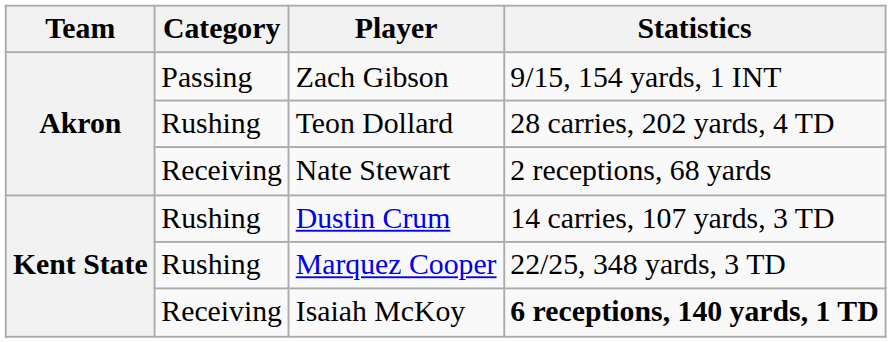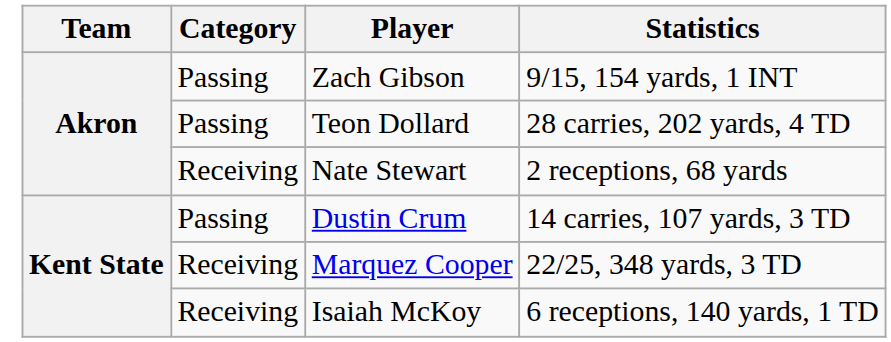(211, 123) Rushing -> (223, 123) Passing
(211, 217) Rushing -> (223, 217) Passing
(211, 264) Rushing -> (238, 264) Receiving
(694, 312) bold -> (702, 312) normal
